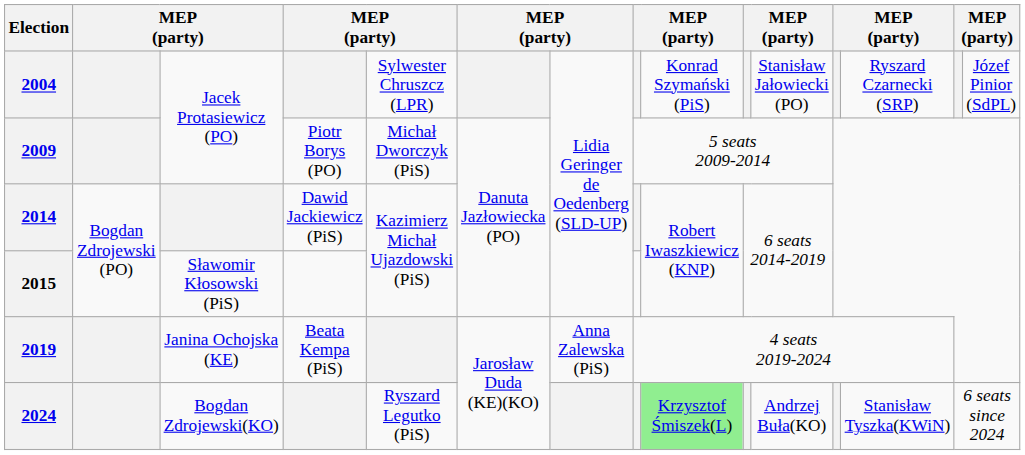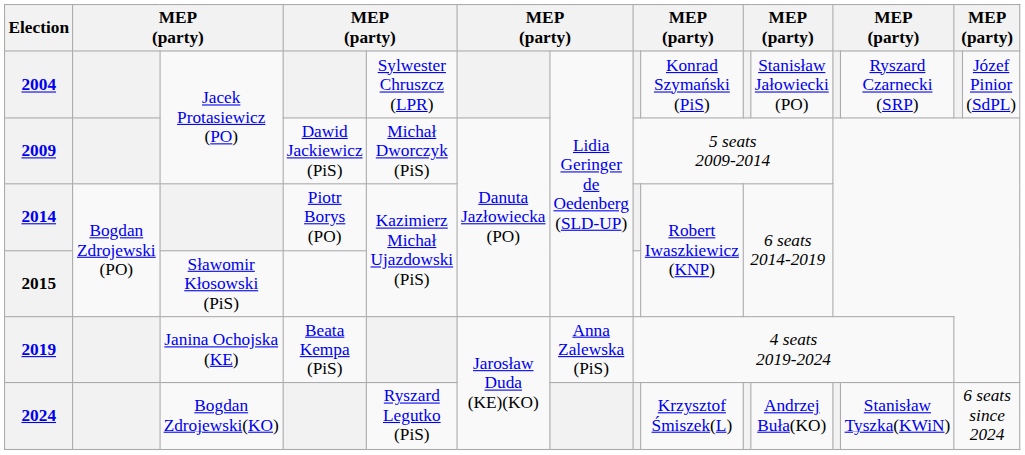(325, 150) Piotr Borys (PO) -> (325, 150) Dawid Jackiewicz (PiS)
(325, 217) Dawid Jackiewicz (PiS) -> (325, 217) Piotr Borys (PO)
(692, 415) lightgreen background -> (692, 415) no background
